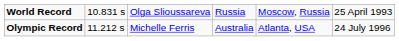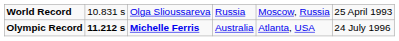(106, 28) normal -> (106, 28) bold
(162, 28) normal -> (165, 28) bold
